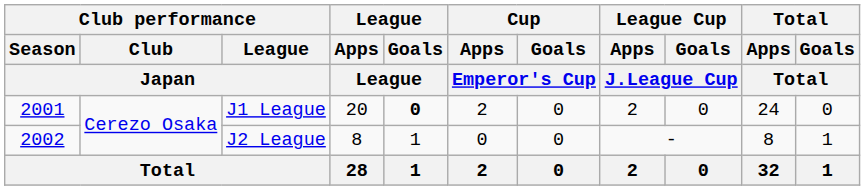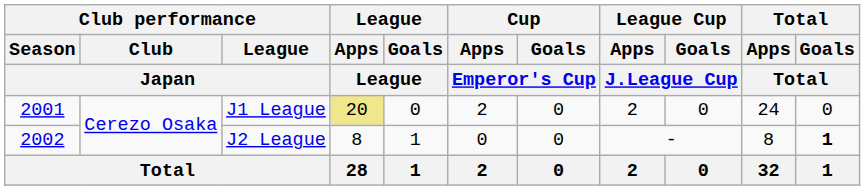(357, 110) no background -> (357, 110) khaki background
(415, 110) bold -> (415, 110) normal
(827, 140) normal -> (827, 140) bold
